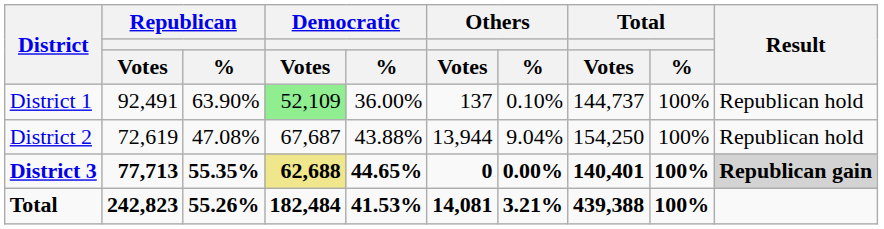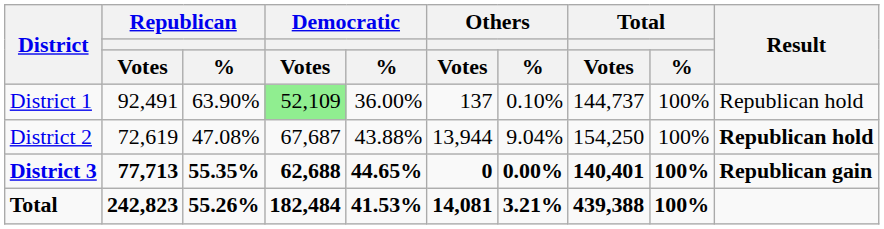(791, 136) normal -> (796, 136) bold
(311, 171) khaki background -> (311, 171) no background
(796, 171) lightgrey background -> (796, 171) no background
